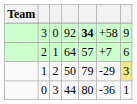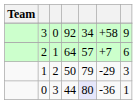(87, 33) bold -> (87, 33) normal
(126, 71) khaki background -> (126, 71) no background
(87, 90) no background -> (87, 90) lavender background
